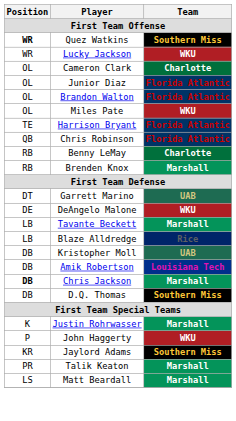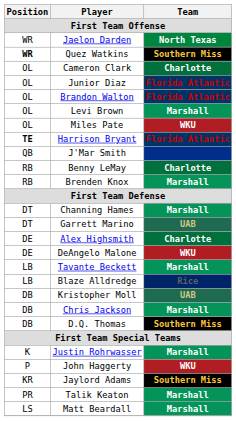+ row: (97, 40)
- row: (97, 54)
+ row: (97, 111)
(27, 125) normal -> (27, 139) bold
- row: (97, 139)
+ row: (97, 153)
+ row: (97, 210)
+ row: (97, 239)
- row: (97, 267)
(27, 281) bold -> (27, 310) normal
